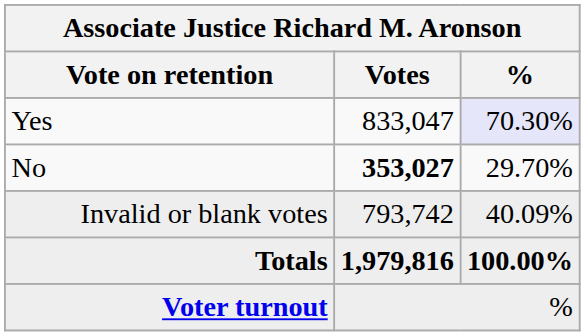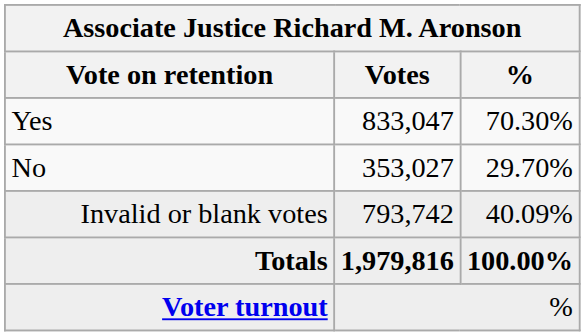(529, 121) lavender background -> (529, 121) no background
(408, 167) bold -> (408, 167) normal
